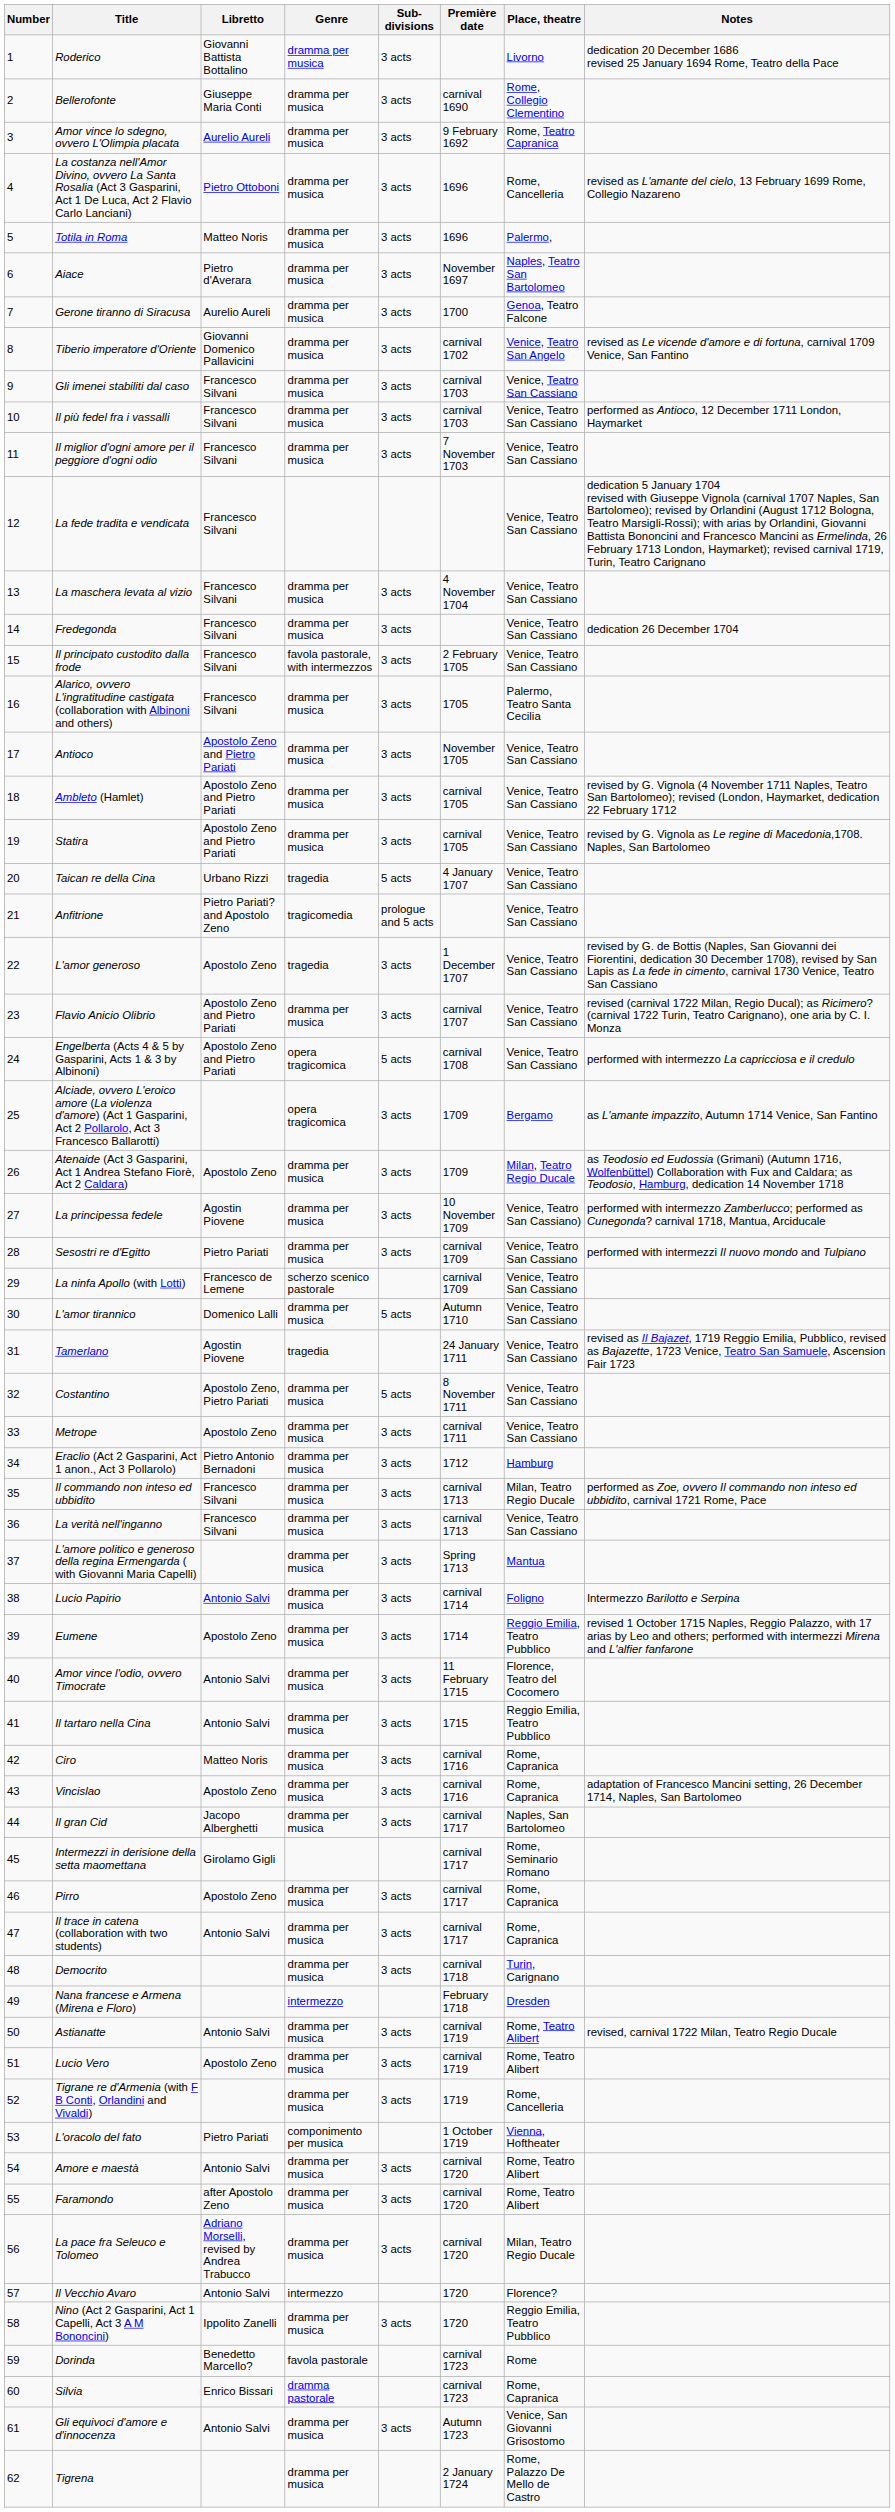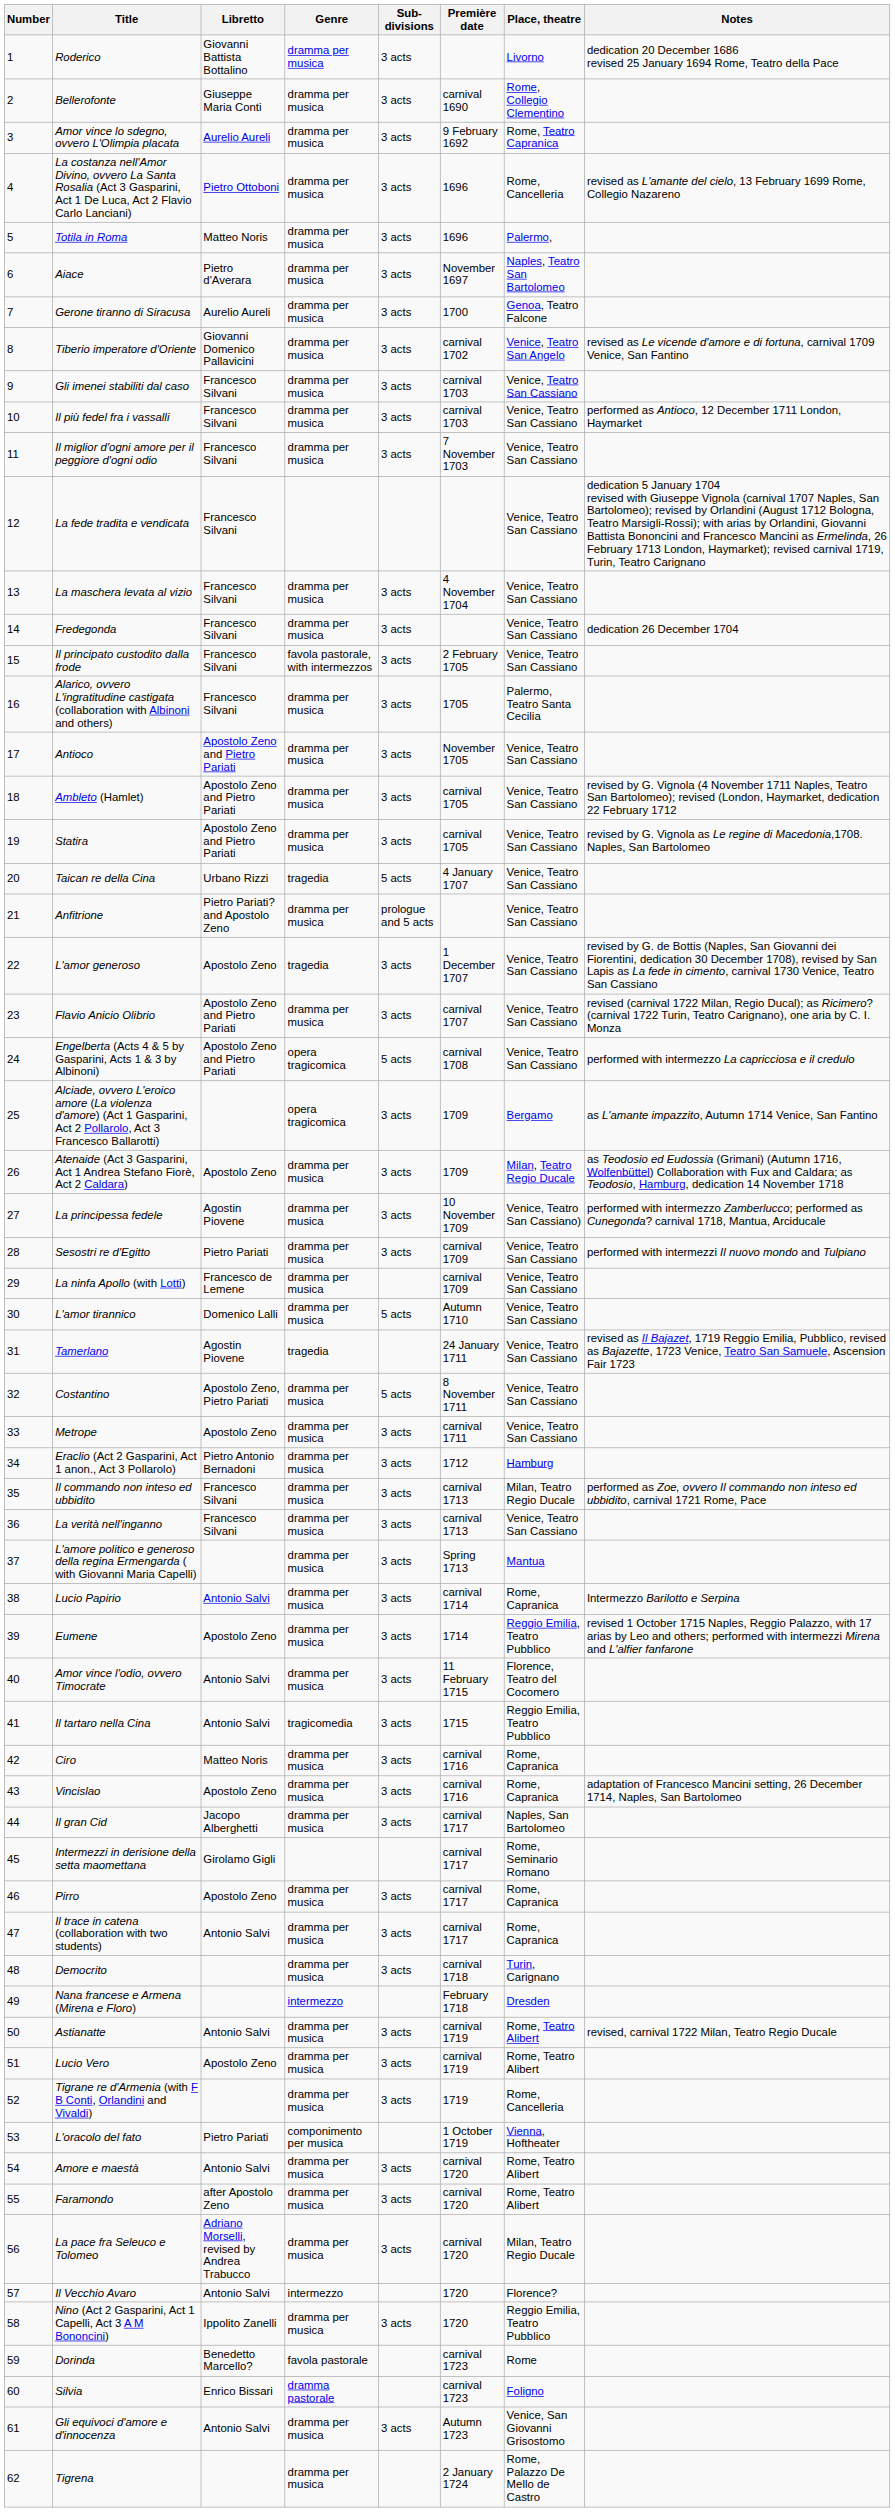(320, 915) tragicomedia -> (318, 915) dramma per musica
(328, 1283) scherzo scenico pastorale -> (318, 1283) dramma per musica
(525, 1599) Foligno -> (533, 1599) Rome, Capranica
(318, 1723) dramma per musica -> (320, 1723) tragicomedia
(533, 2391) Rome, Capranica -> (525, 2391) Foligno
